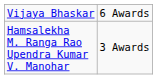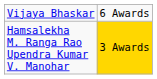(125, 48) no background -> (125, 48) gold background
